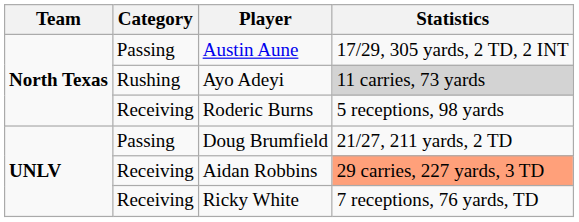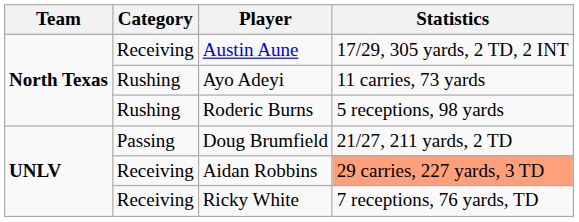(146, 49) Passing -> (155, 49) Receiving
(411, 80) lightgrey background -> (411, 80) no background
(155, 110) Receiving -> (148, 110) Rushing
